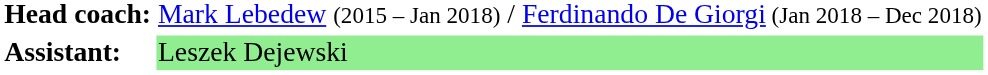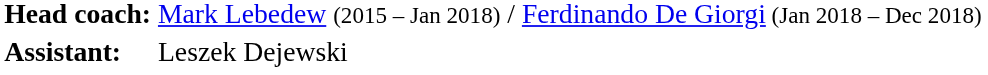(253, 52) lightgreen background -> (253, 52) no background
